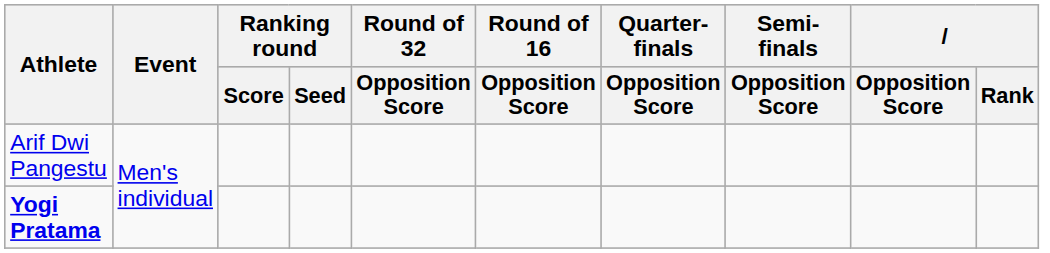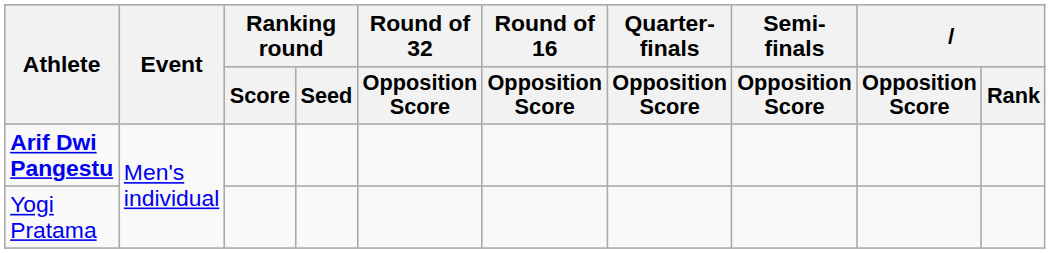(59, 156) normal -> (62, 156) bold
(55, 217) bold -> (53, 217) normal
